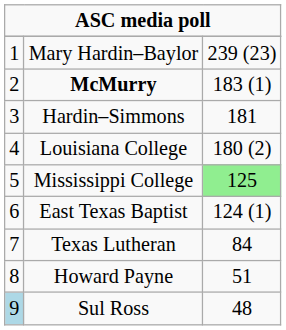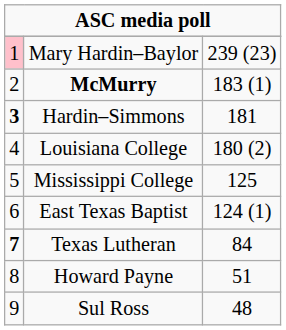(14, 52) no background -> (14, 52) pink background
(14, 116) normal -> (14, 116) bold
(242, 180) lightgreen background -> (242, 180) no background
(14, 244) normal -> (14, 244) bold
(14, 308) lightblue background -> (14, 308) no background
